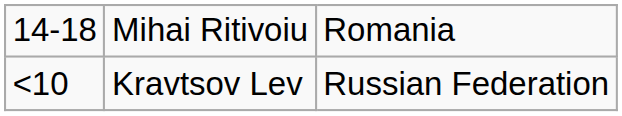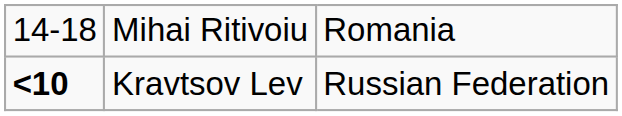(41, 82) normal -> (41, 82) bold
